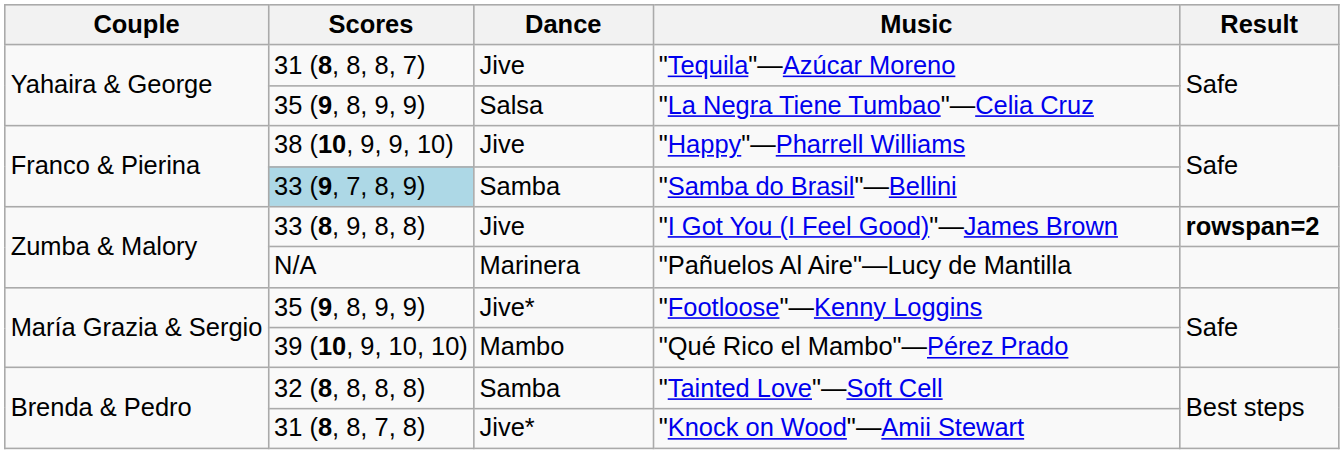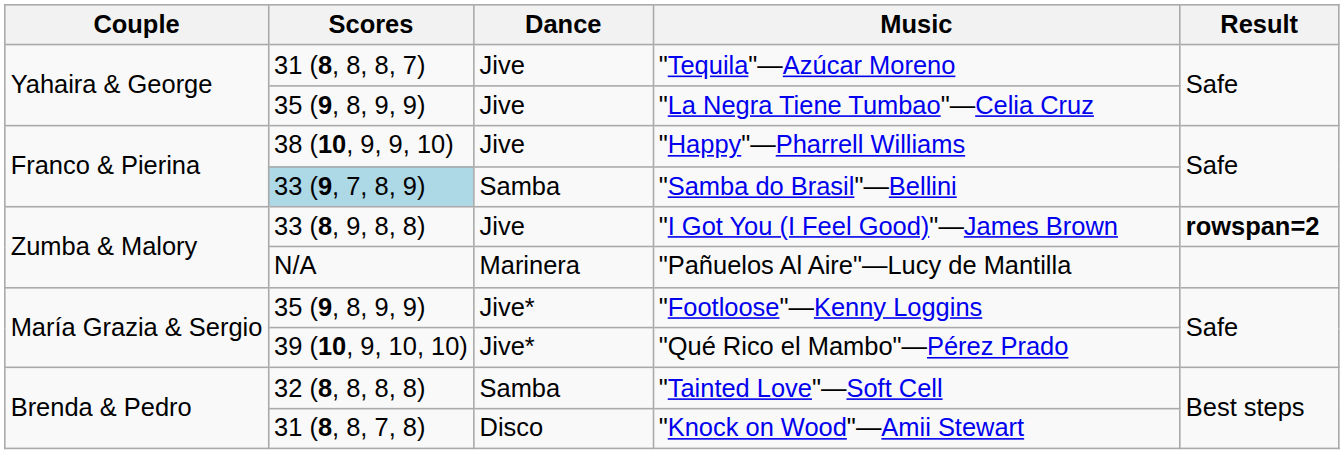(511, 105) Salsa -> (502, 105) Jive
(522, 347) Mambo -> (507, 347) Jive*
(507, 428) Jive* -> (511, 428) Disco
